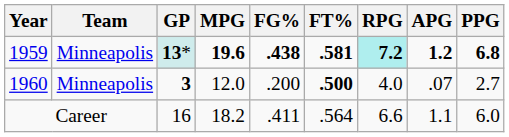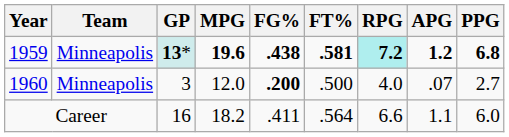(186, 84) bold -> (186, 84) normal
(283, 84) normal -> (283, 84) bold
(336, 84) bold -> (336, 84) normal
